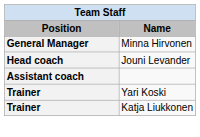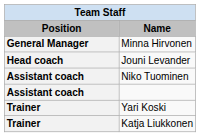+ row: (155, 76)
